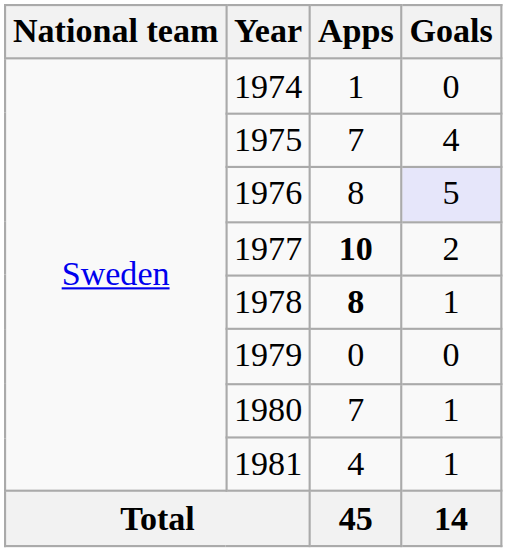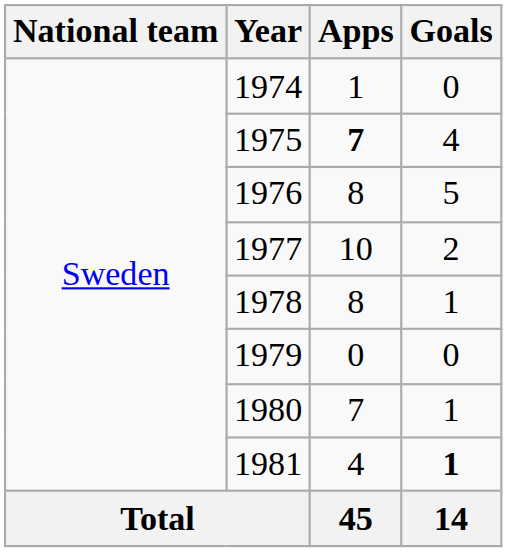(356, 139) normal -> (356, 139) bold
(451, 193) lavender background -> (451, 193) no background
(356, 247) bold -> (356, 247) normal
(356, 301) bold -> (356, 301) normal
(451, 463) normal -> (451, 463) bold
